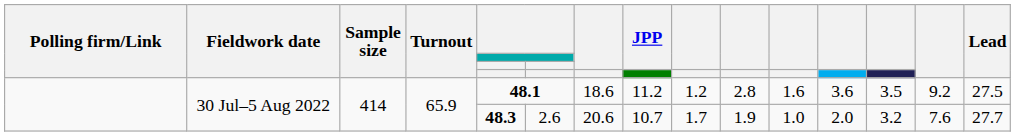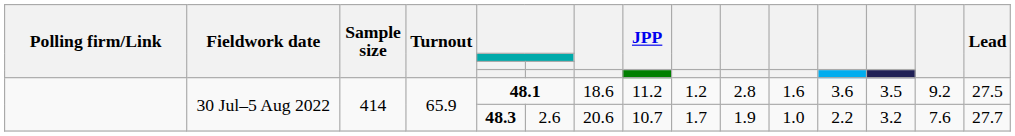(842, 118) 2.0 -> (842, 118) 2.2
